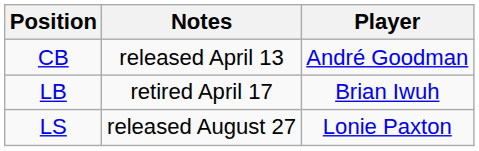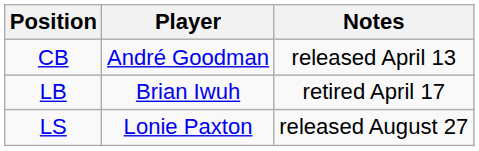columns swapped: (387, 22) <-> (202, 22)
